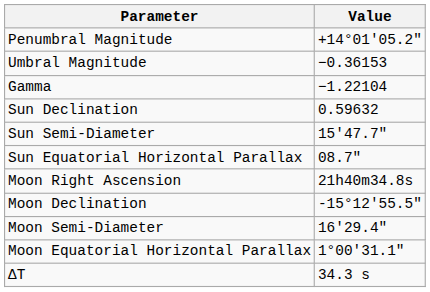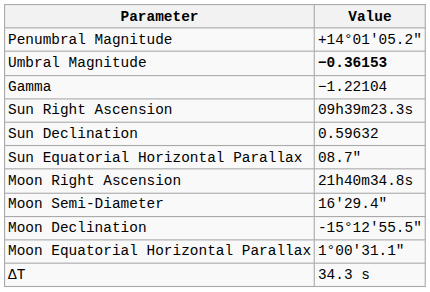(353, 63) normal -> (353, 63) bold
+ row: (90, 110)
- row: (82, 134)
rows swapped: (77, 204) <-> (86, 228)
